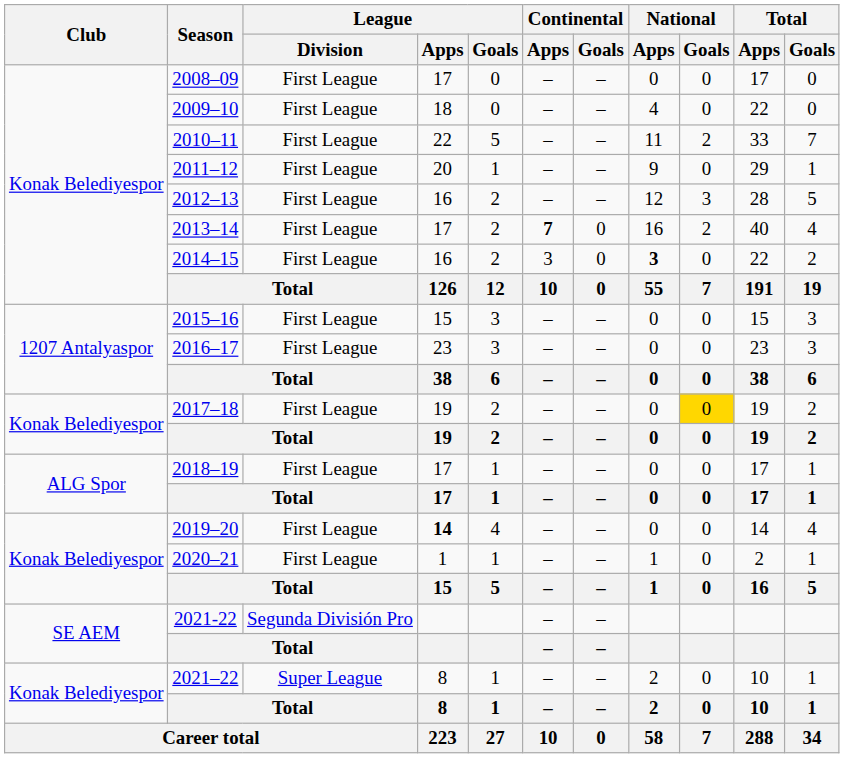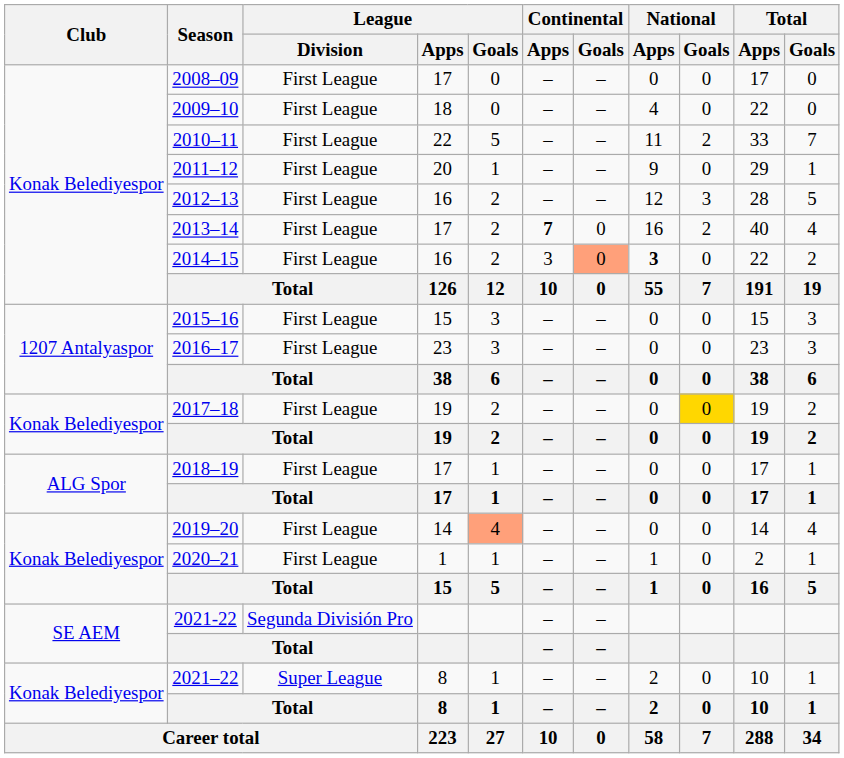(601, 259) no background -> (601, 259) lightsalmon background
(443, 528) bold -> (443, 528) normal
(495, 528) no background -> (495, 528) lightsalmon background
